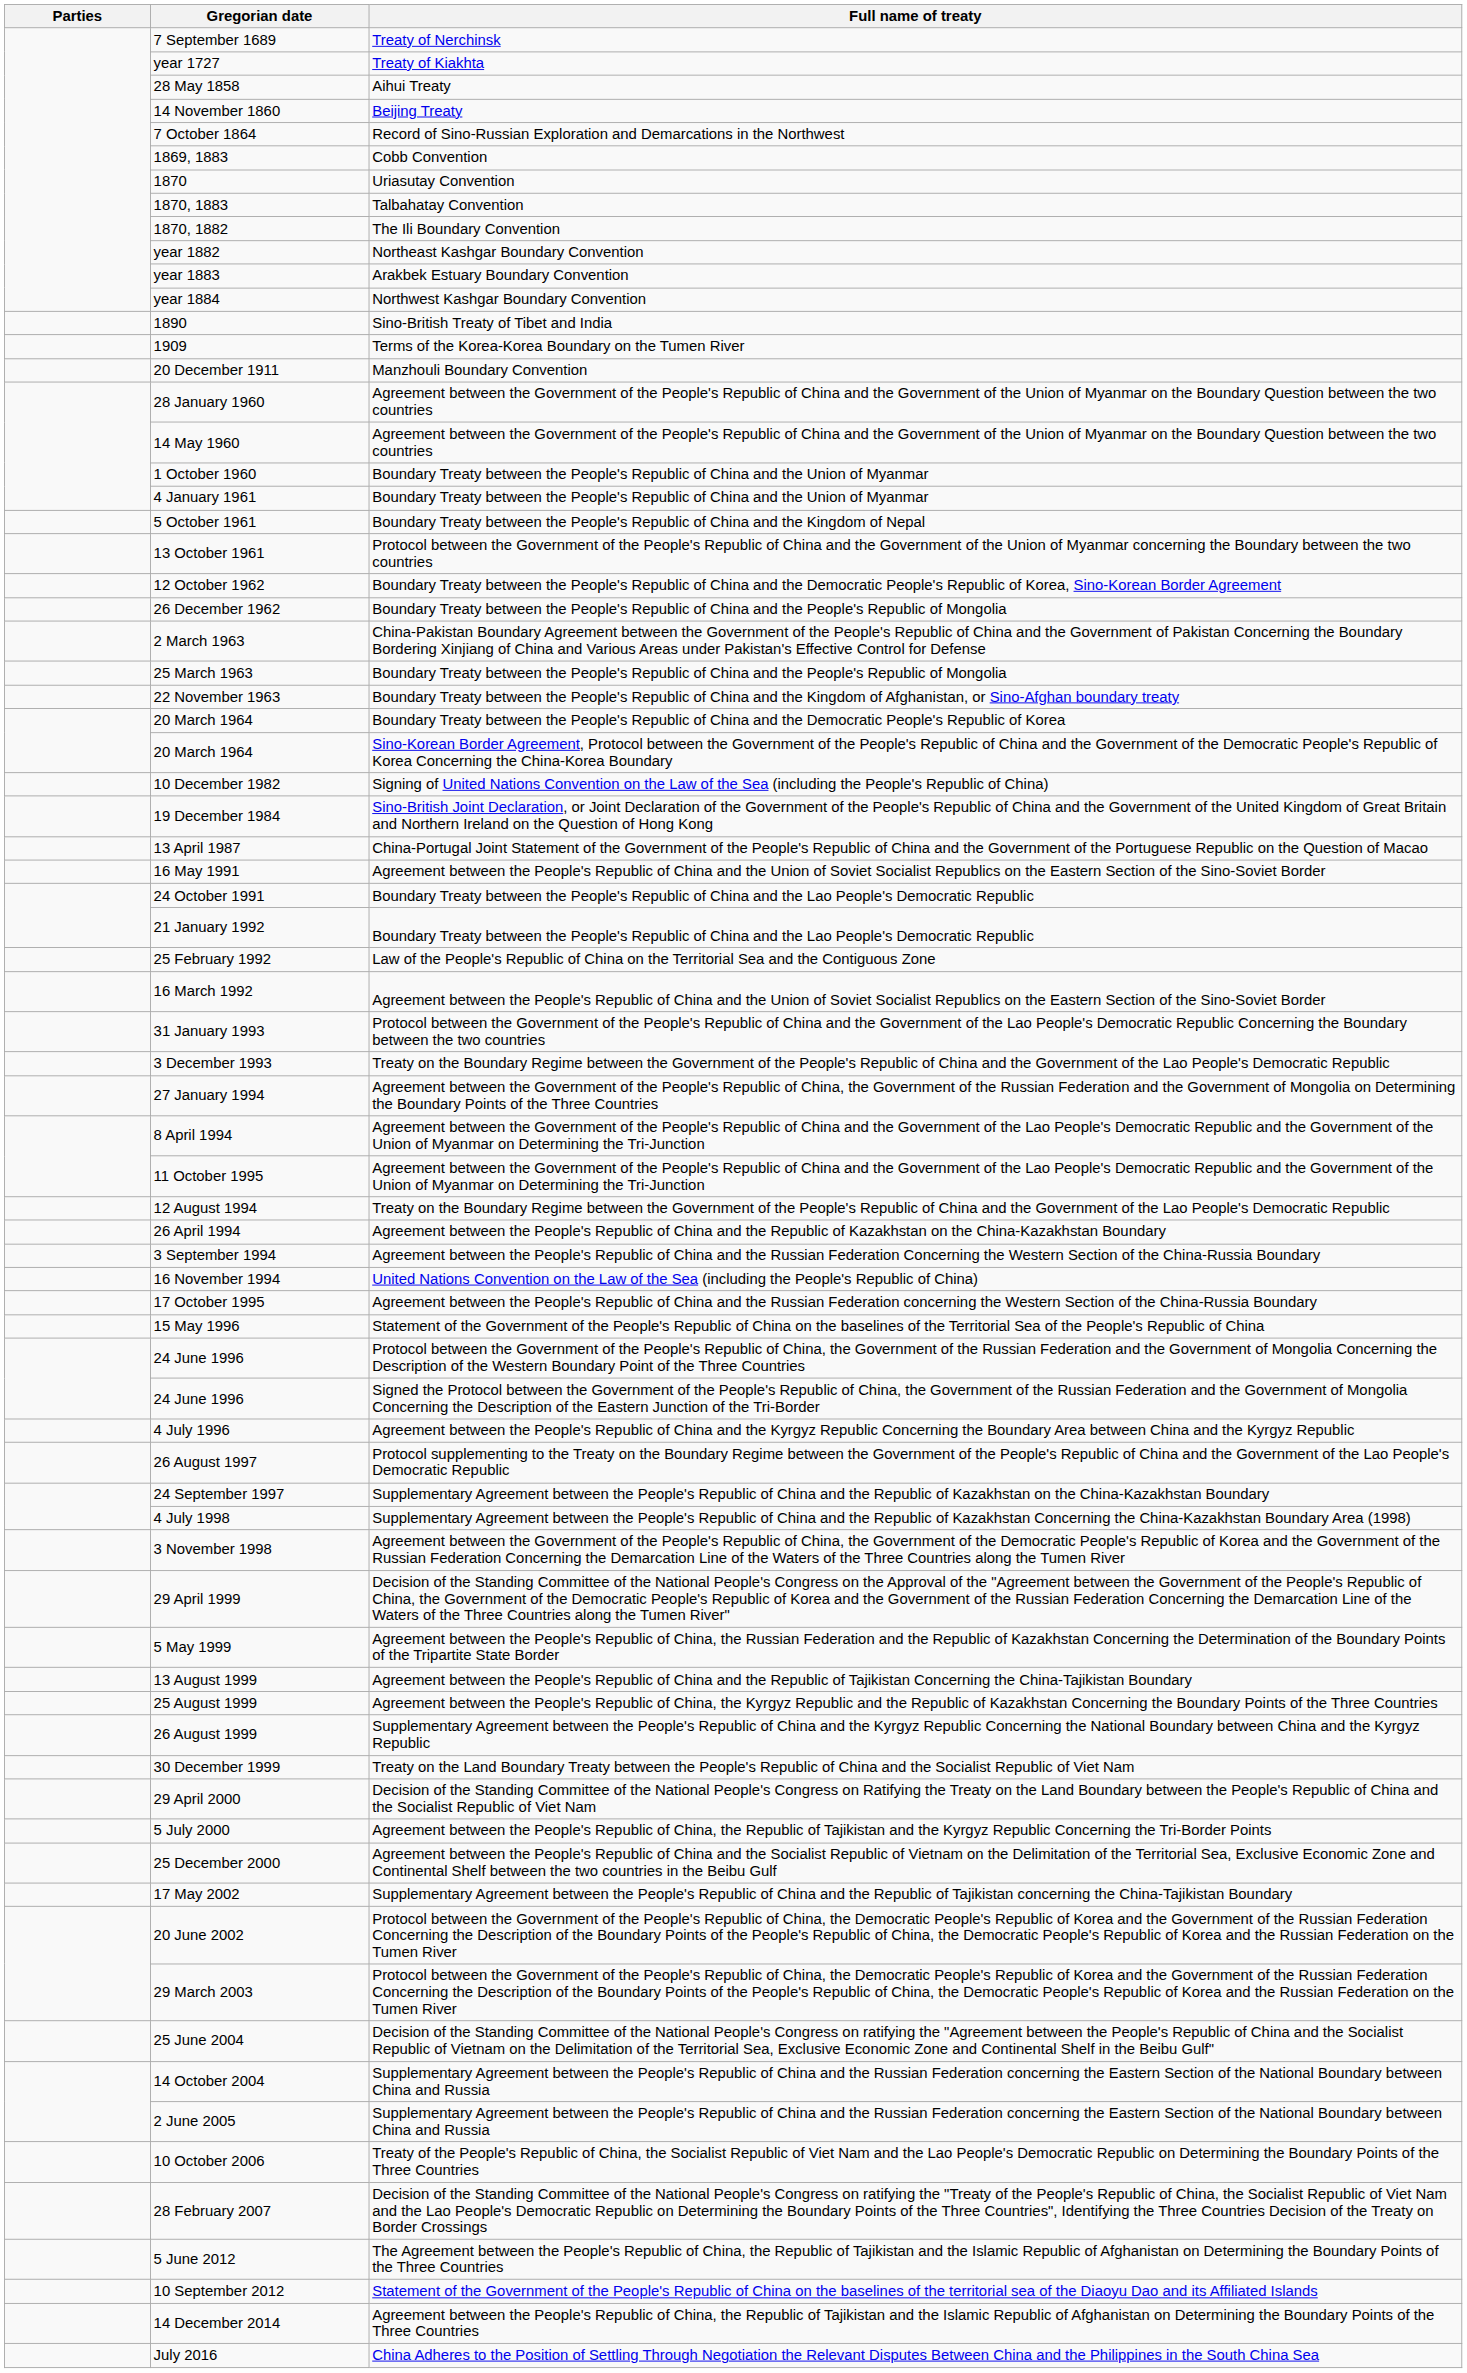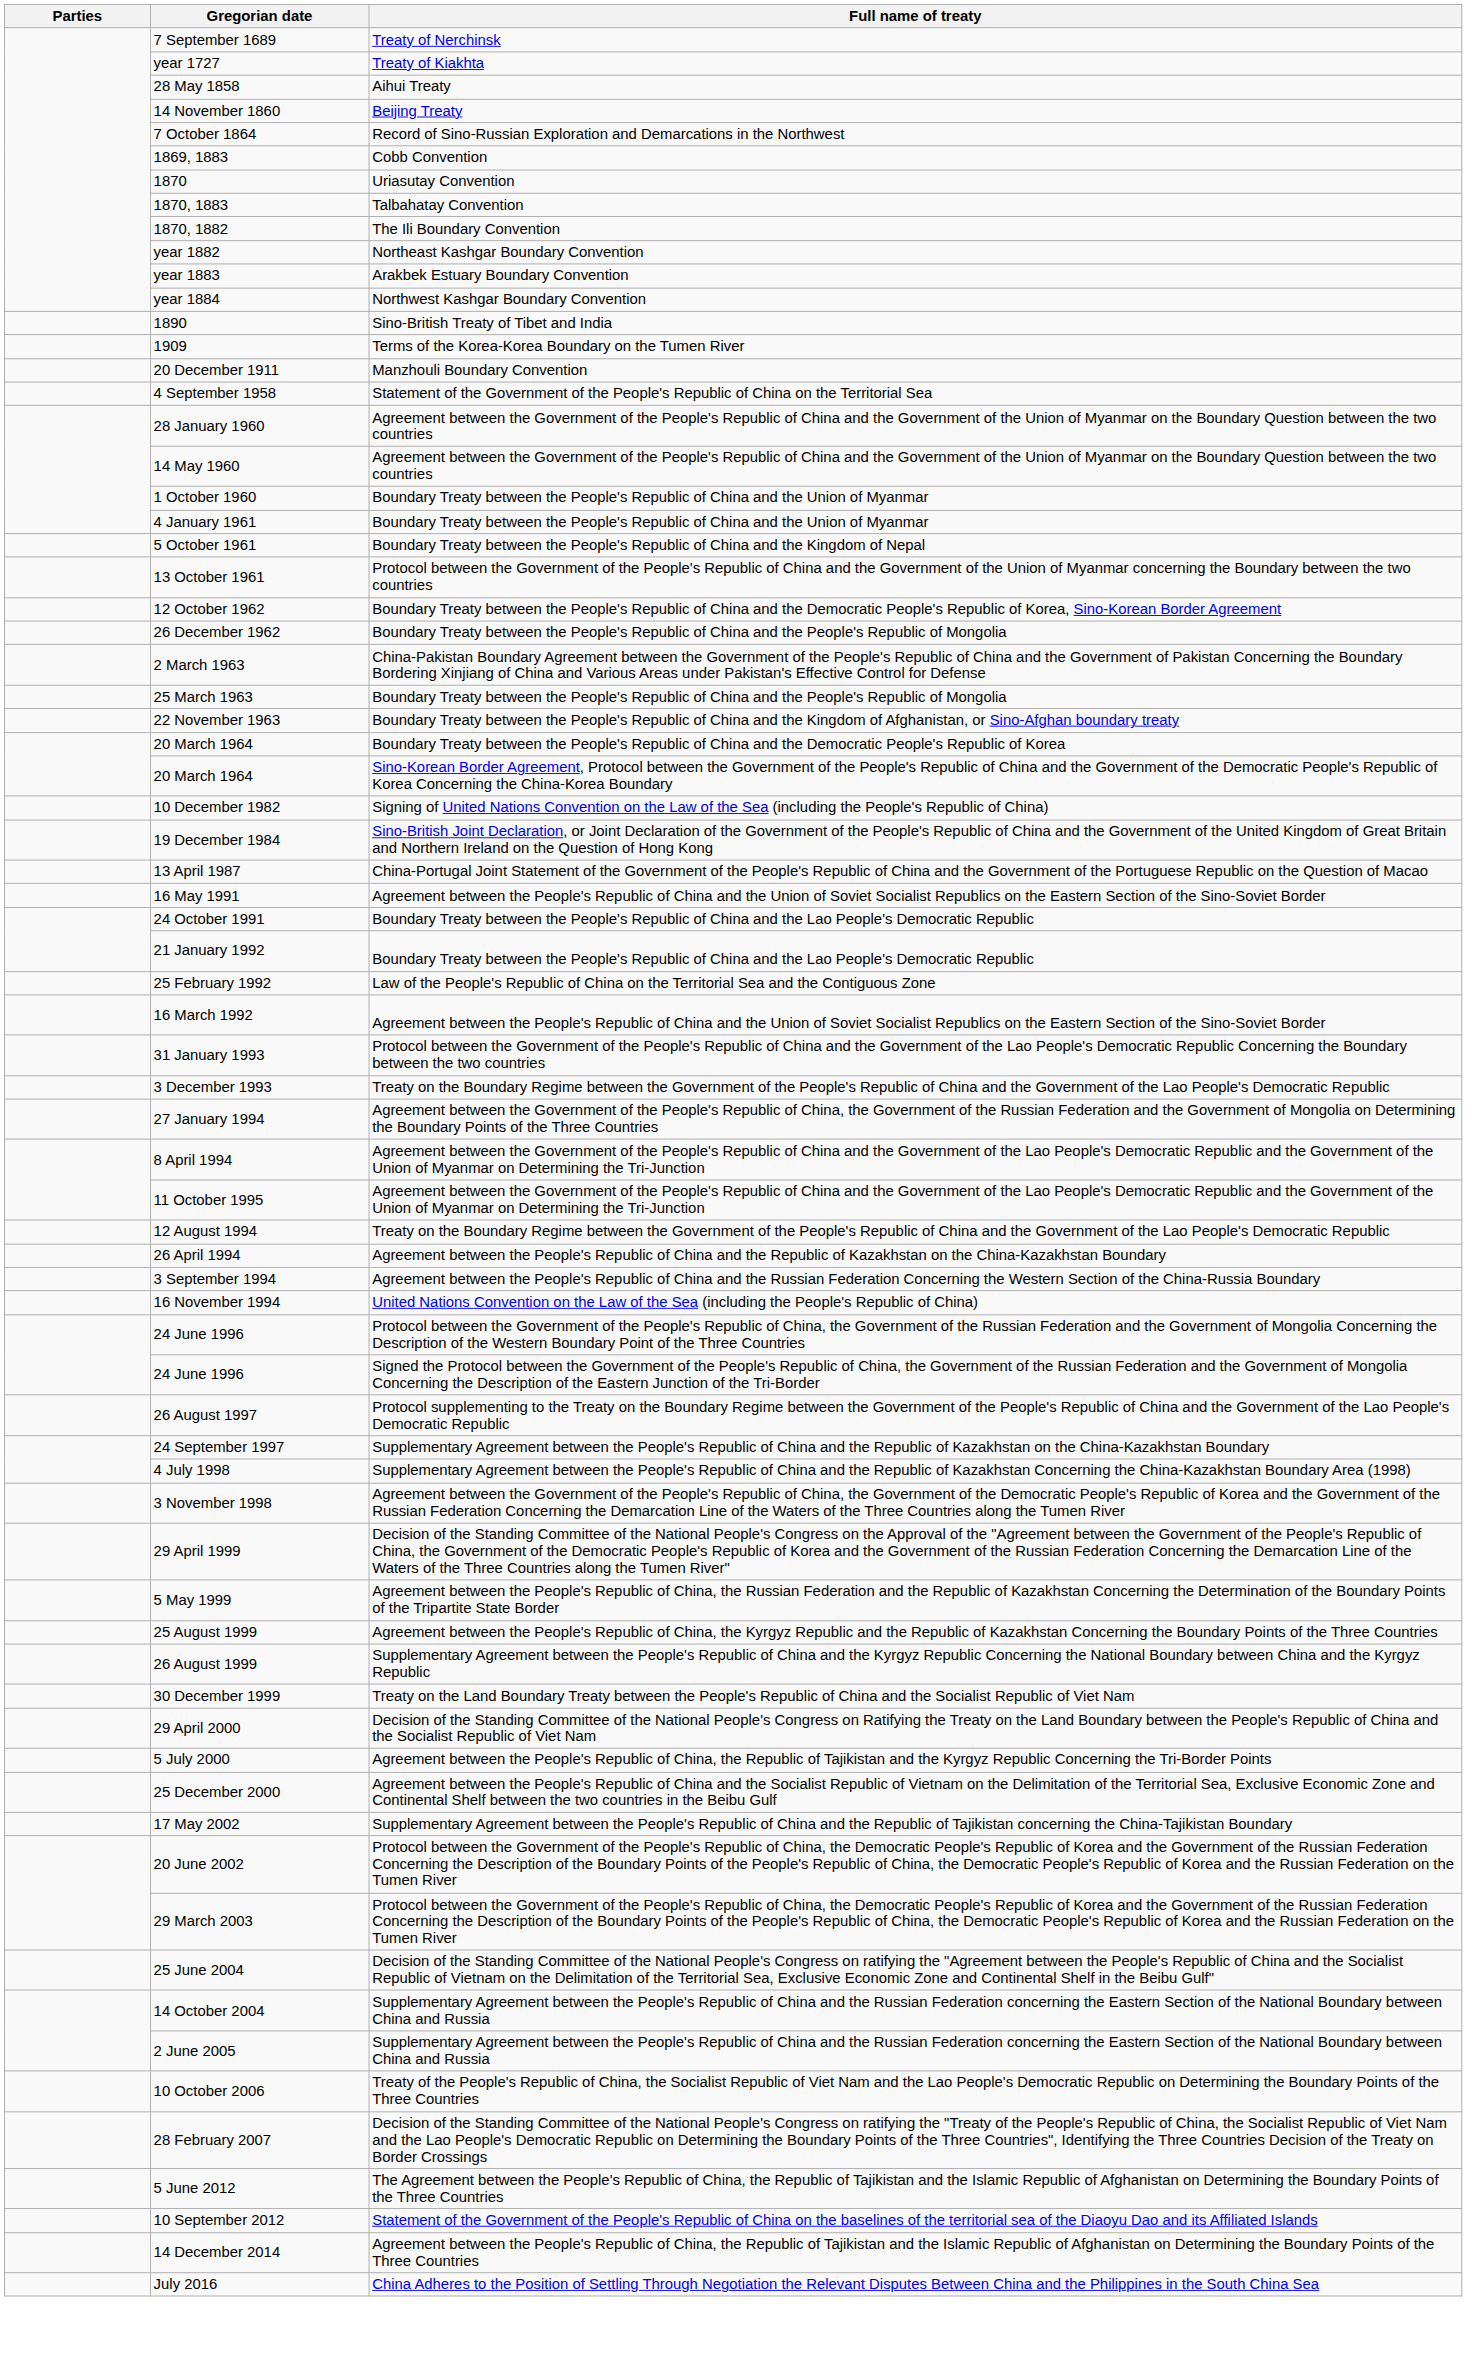+ row: (215, 393)
- row: (209, 1302)
- row: (197, 1326)
- row: (192, 1430)
- row: (205, 1679)
